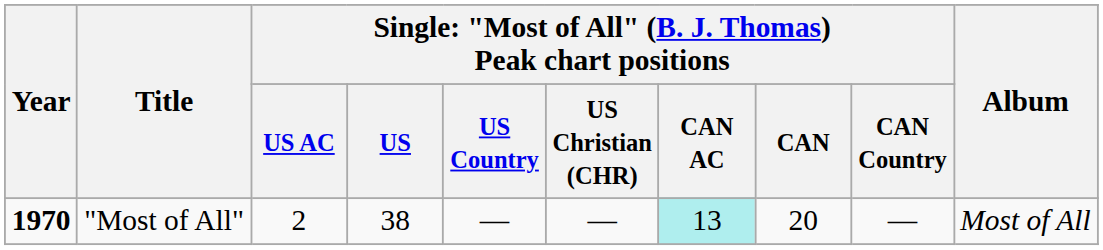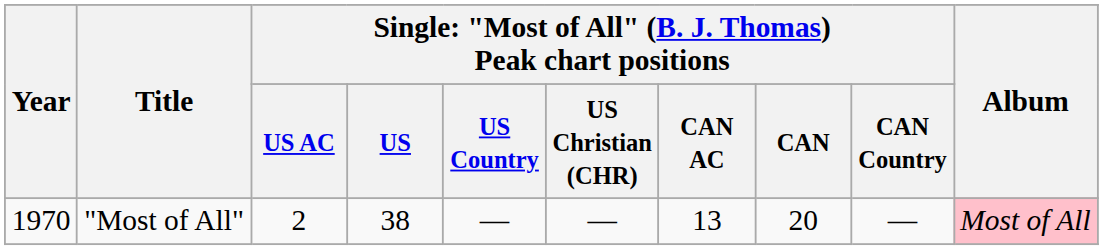(41, 220) bold -> (41, 220) normal
(707, 220) paleturquoise background -> (707, 220) no background
(1026, 220) no background -> (1026, 220) pink background
